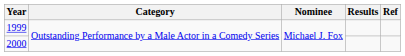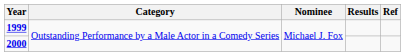(17, 28) normal -> (17, 28) bold
(17, 43) normal -> (17, 43) bold
